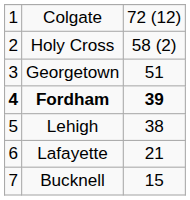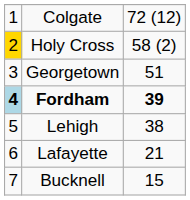(13, 45) no background -> (13, 45) gold background
(13, 99) no background -> (13, 99) lightblue background
